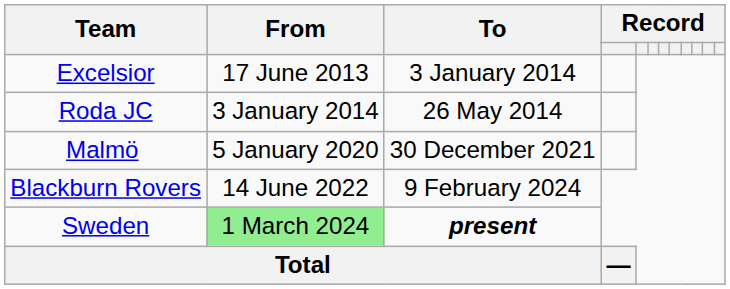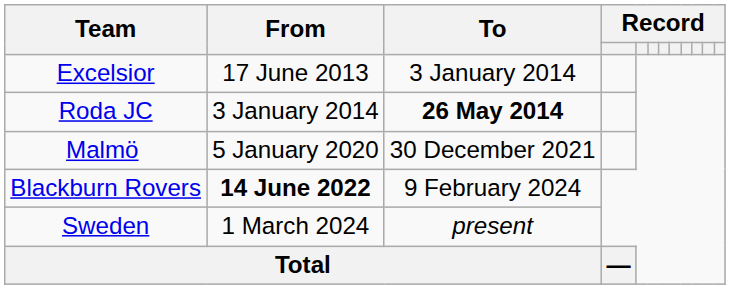(493, 111) normal -> (493, 111) bold
(295, 188) normal -> (295, 188) bold
(295, 226) lightgreen background -> (295, 226) no background
(493, 226) bold -> (493, 226) normal
